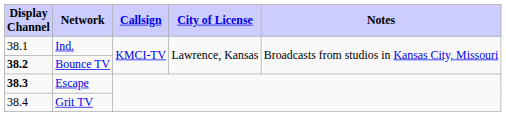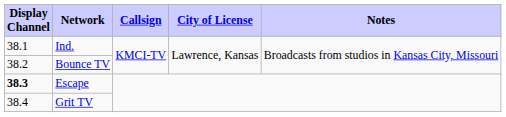(17, 64) bold -> (17, 64) normal
